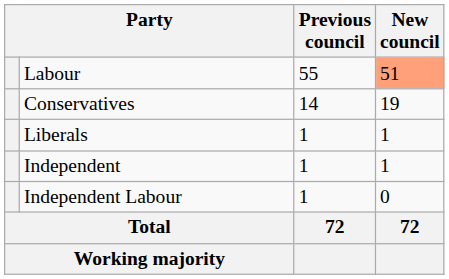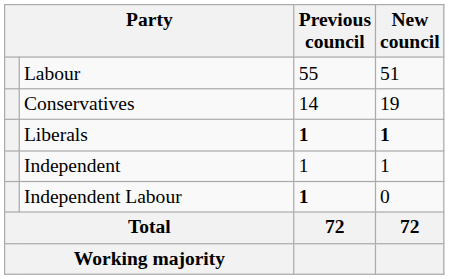(390, 72) lightsalmon background -> (390, 72) no background
(304, 134) normal -> (304, 134) bold
(385, 134) normal -> (385, 134) bold
(304, 196) normal -> (304, 196) bold
